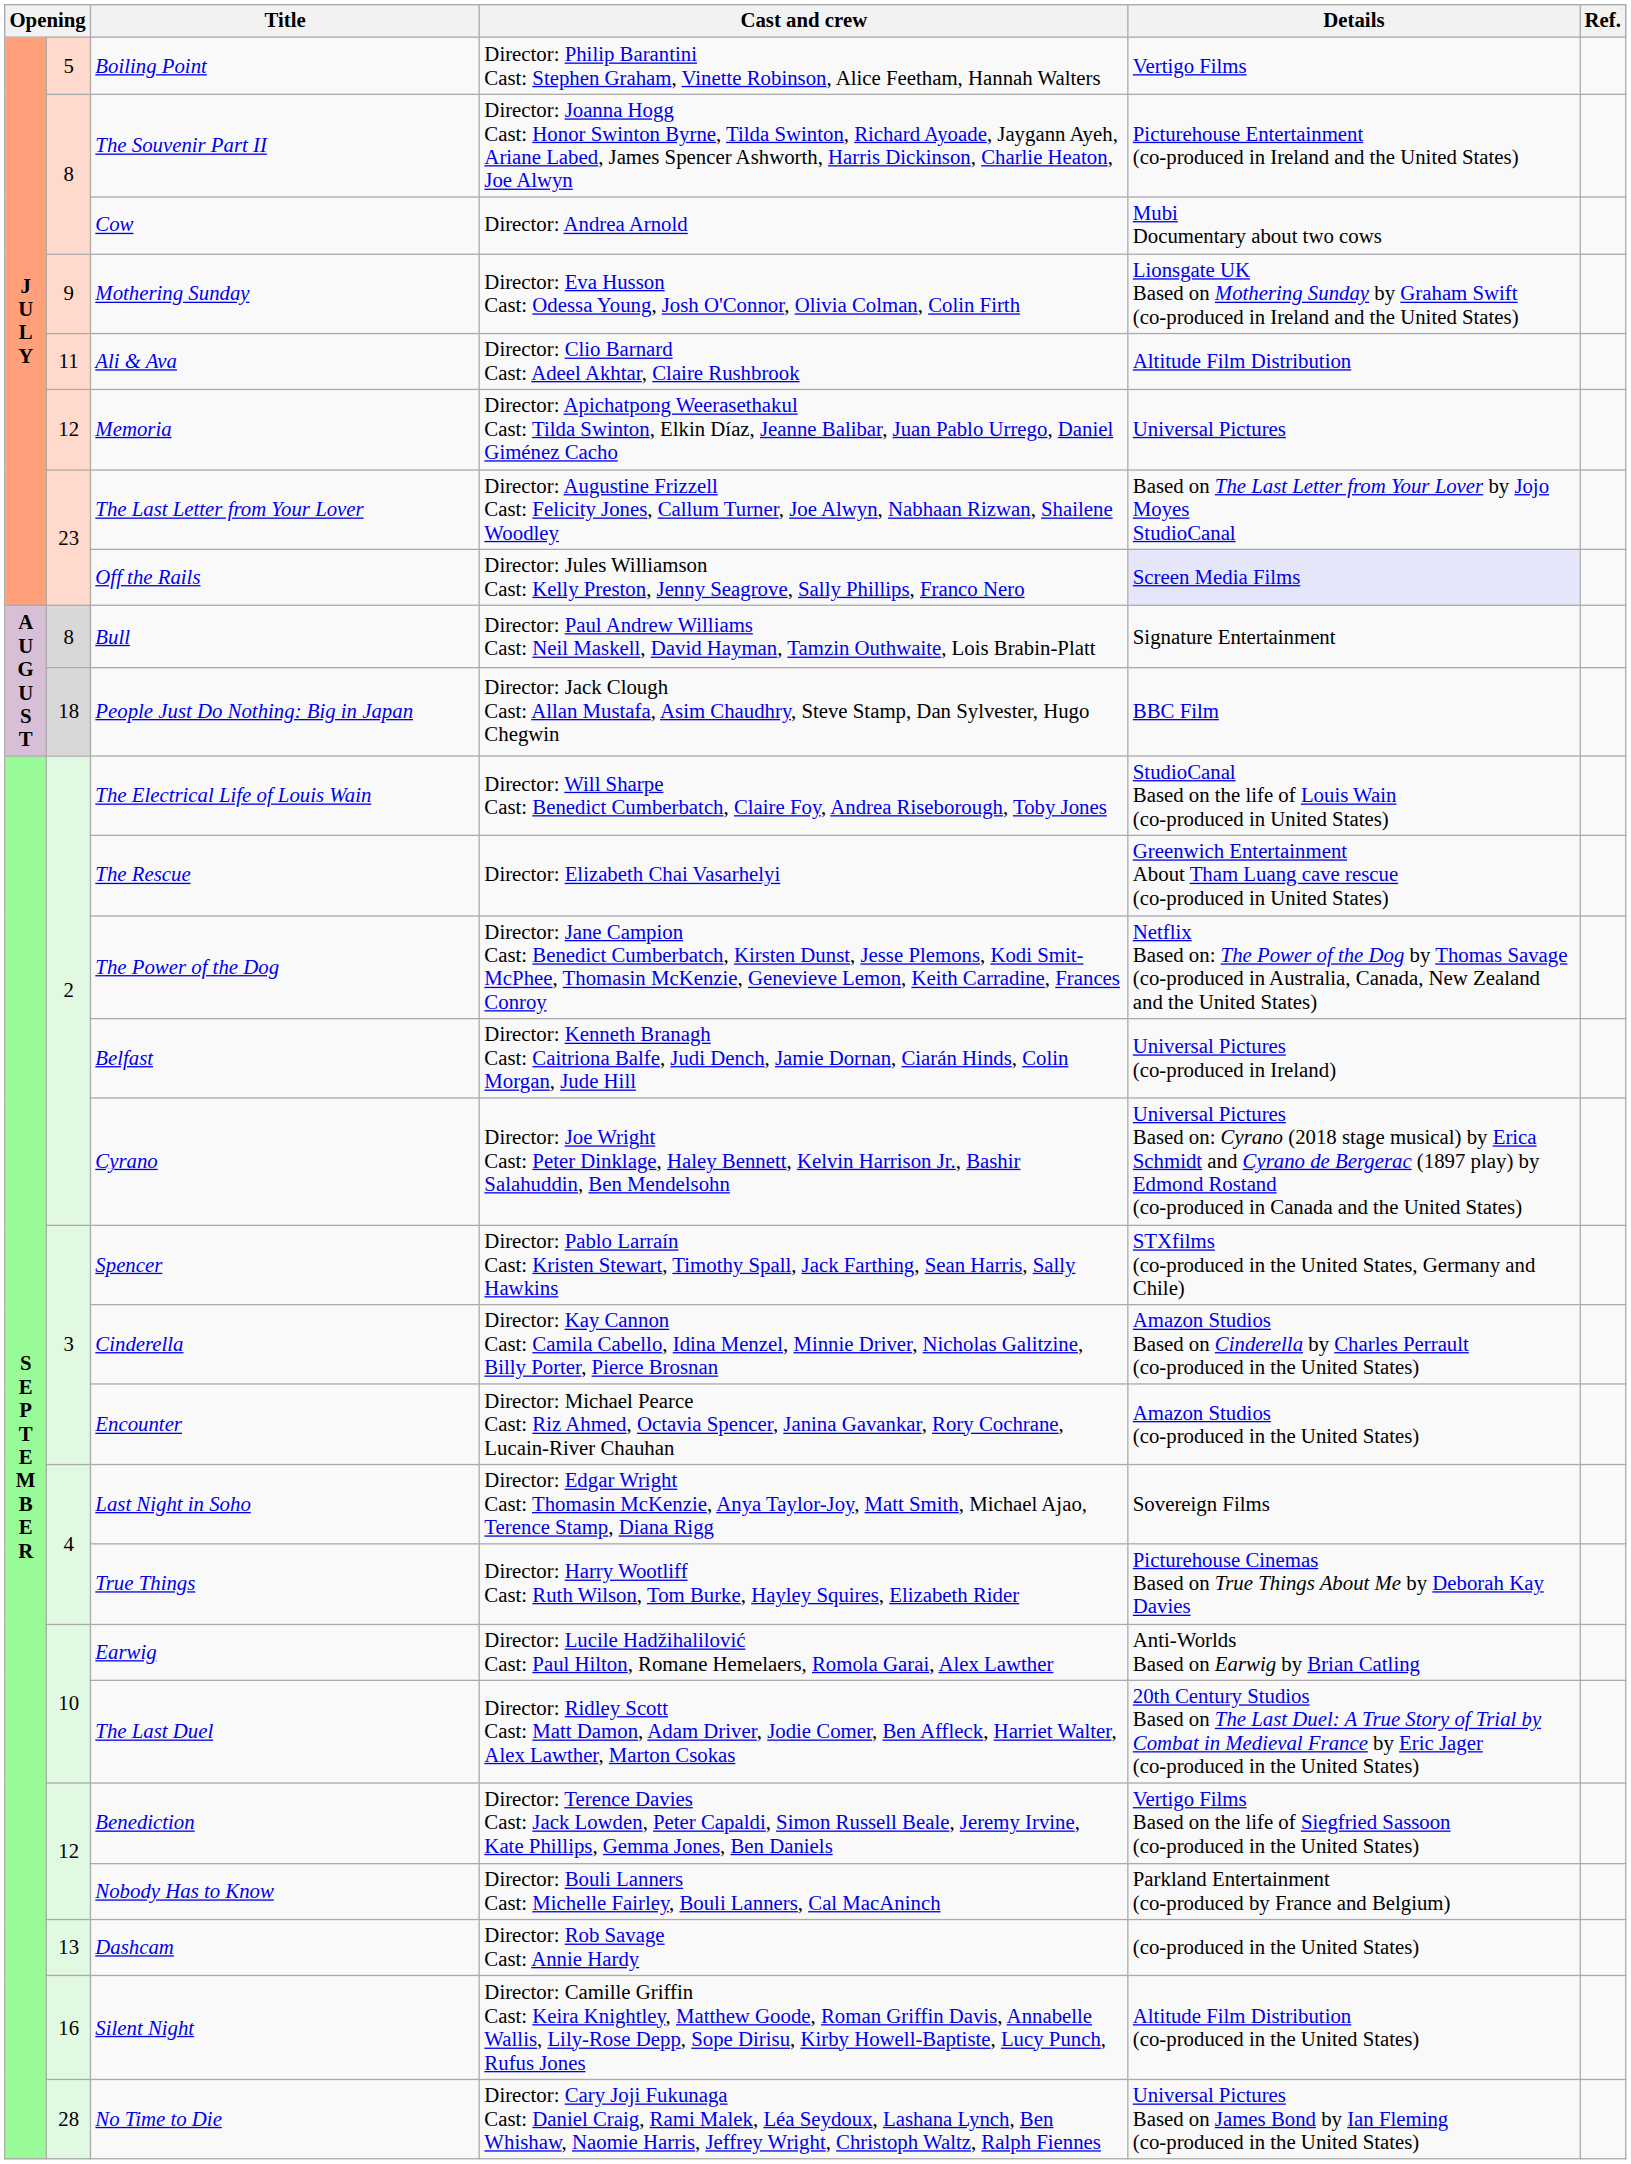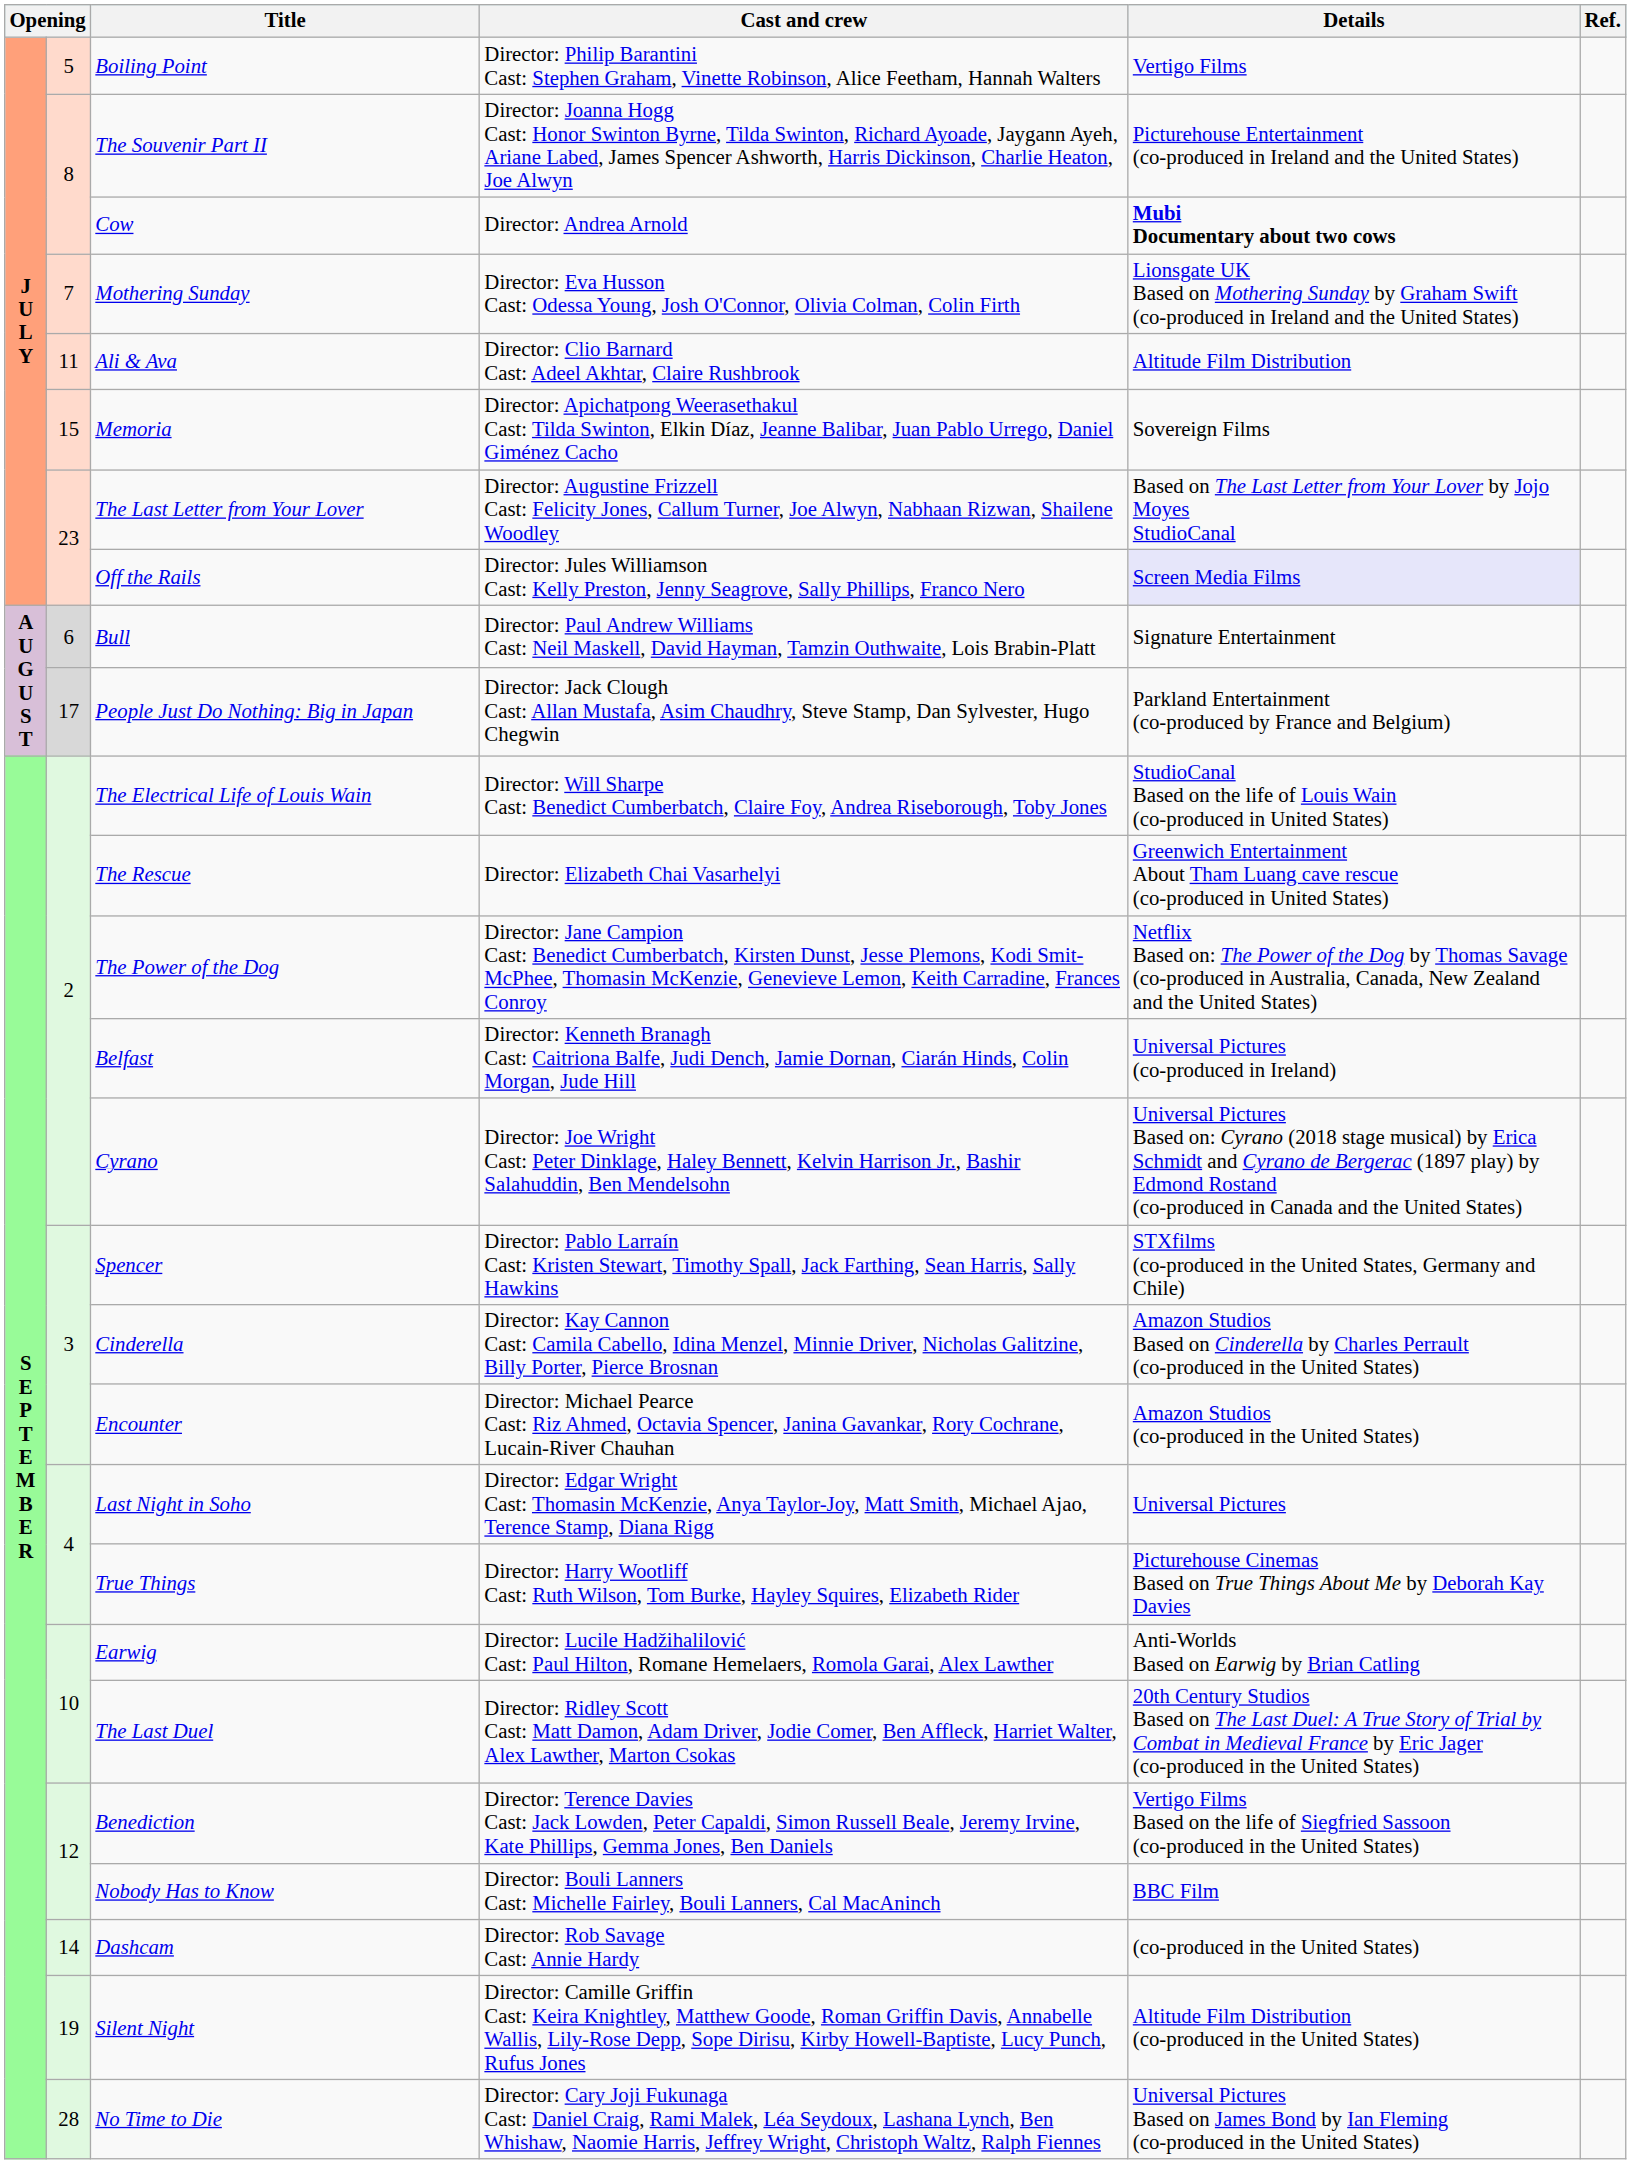(1257, 225) normal -> (1264, 225) bold
(69, 293) 9 -> (69, 293) 7
(69, 429) 12 -> (69, 429) 15
(1209, 429) Universal Pictures -> (1201, 429) Sovereign Films
(69, 636) 8 -> (69, 636) 6
(69, 711) 18 -> (69, 711) 17
(1176, 711) BBC Film -> (1292, 711) Parkland Entertainment (co-produced by France and Belgium)
(1201, 1503) Sovereign Films -> (1209, 1503) Universal Pictures
(1292, 1891) Parkland Entertainment (co-produced by France and Belgium) -> (1176, 1891) BBC Film
(69, 1947) 13 -> (69, 1947) 14
(69, 2027) 16 -> (69, 2027) 19
